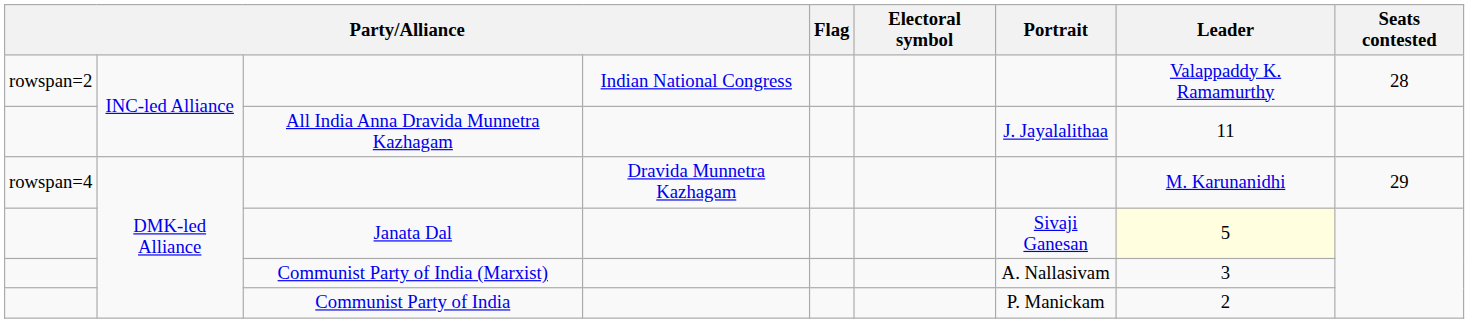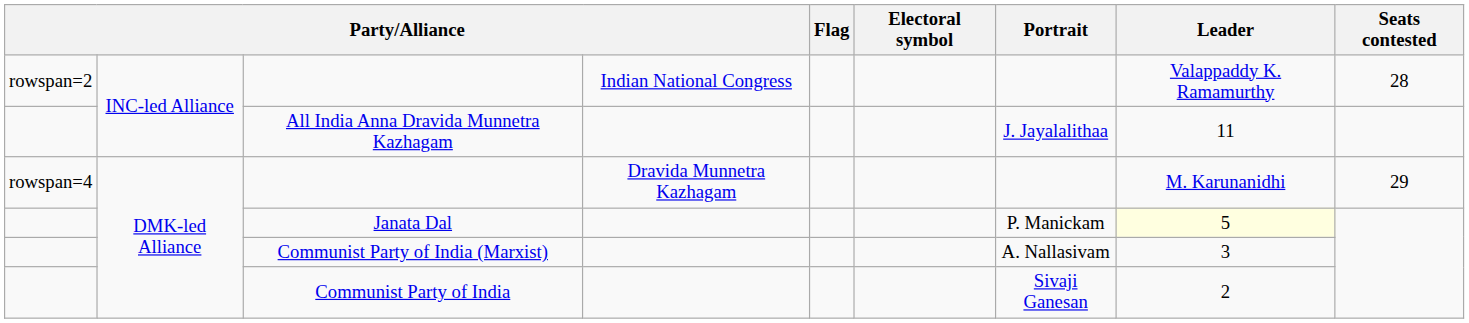(1056, 232) Sivaji Ganesan -> (1056, 222) P. Manickam
(1056, 302) P. Manickam -> (1056, 292) Sivaji Ganesan
